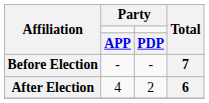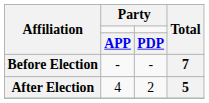(185, 87) 6 -> (185, 87) 5
